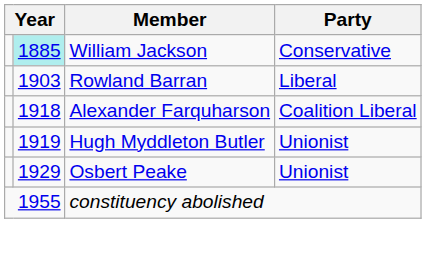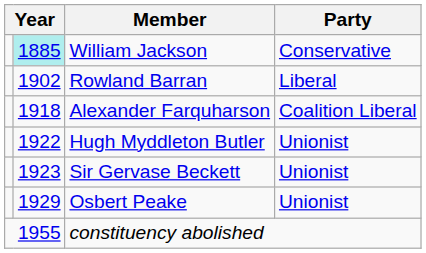(39, 80) 1903 -> (39, 80) 1902
(39, 141) 1919 -> (39, 141) 1922
+ row: (155, 171)
